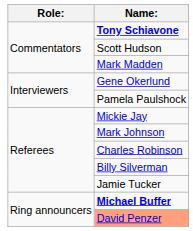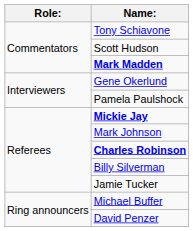(138, 30) bold -> (132, 30) normal
(130, 64) normal -> (128, 64) bold
(122, 116) normal -> (121, 116) bold
(140, 150) normal -> (140, 150) bold
(134, 201) bold -> (128, 201) normal
(129, 218) lightsalmon background -> (126, 218) no background
